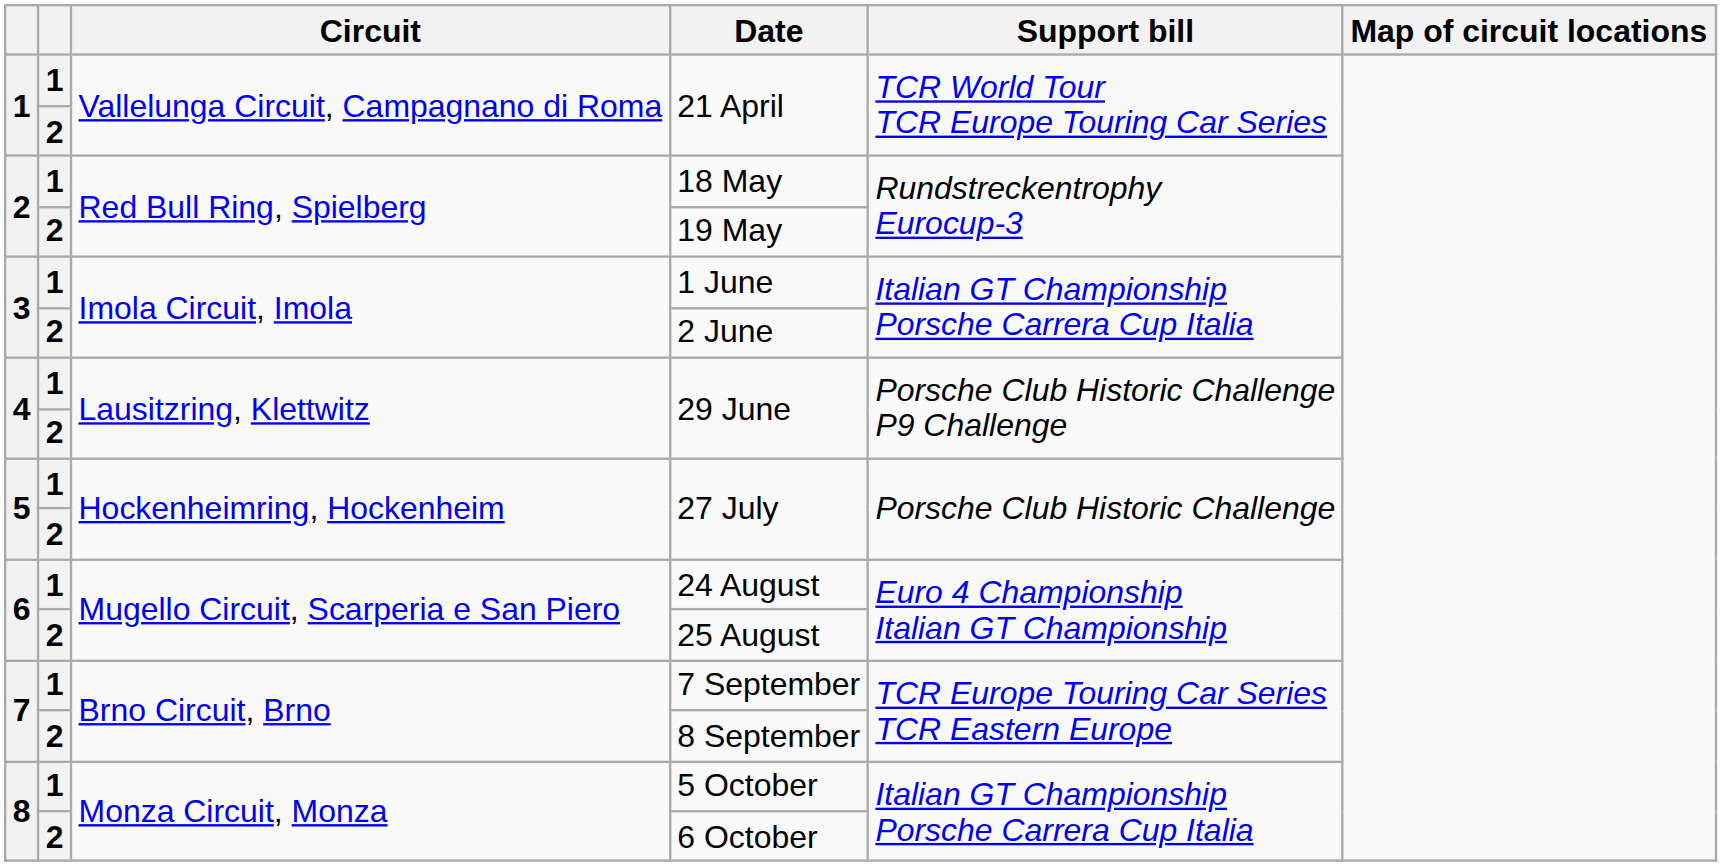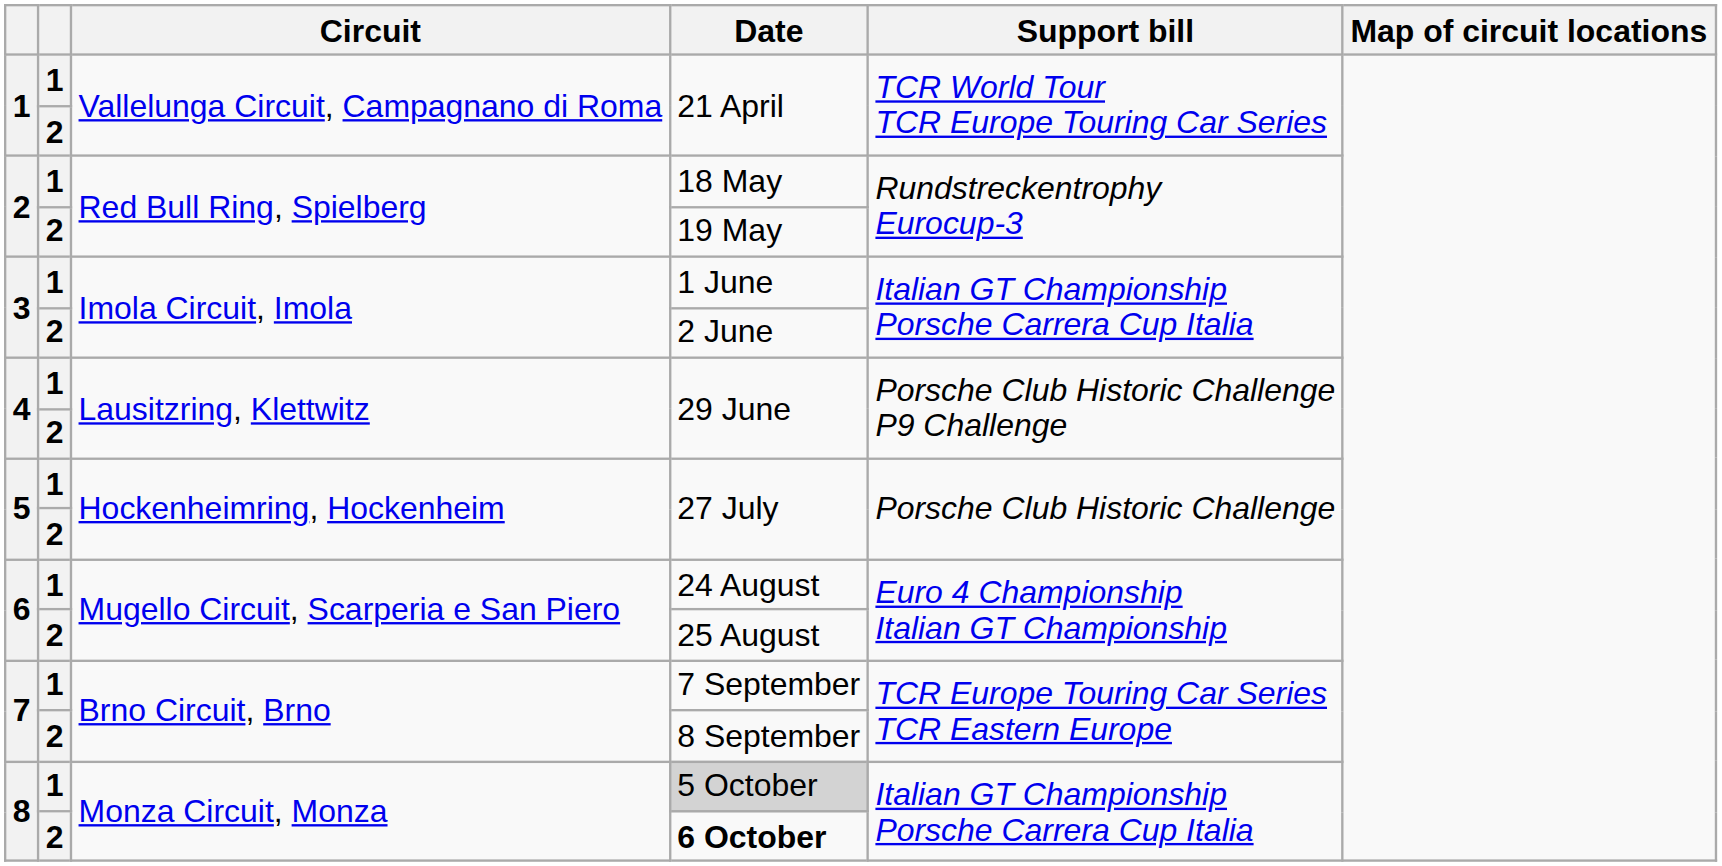(747, 786) no background -> (747, 786) lightgrey background
(747, 836) normal -> (752, 836) bold
